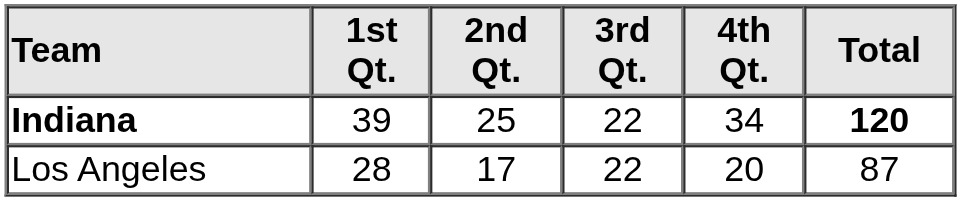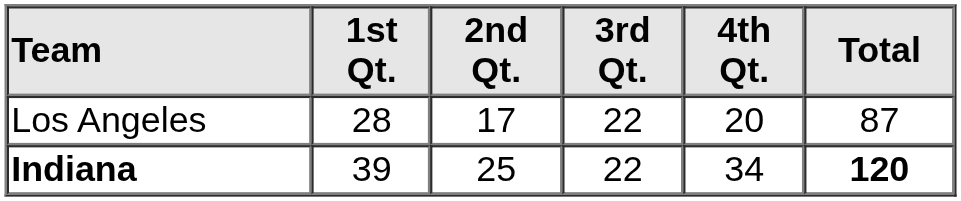rows swapped: (109, 169) <-> (74, 119)
